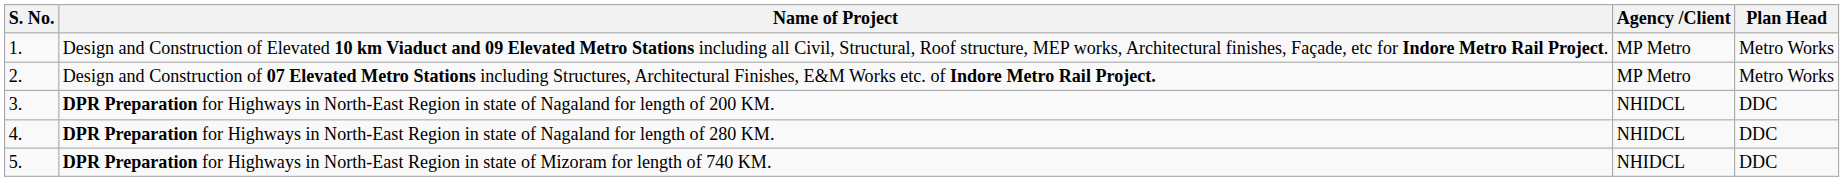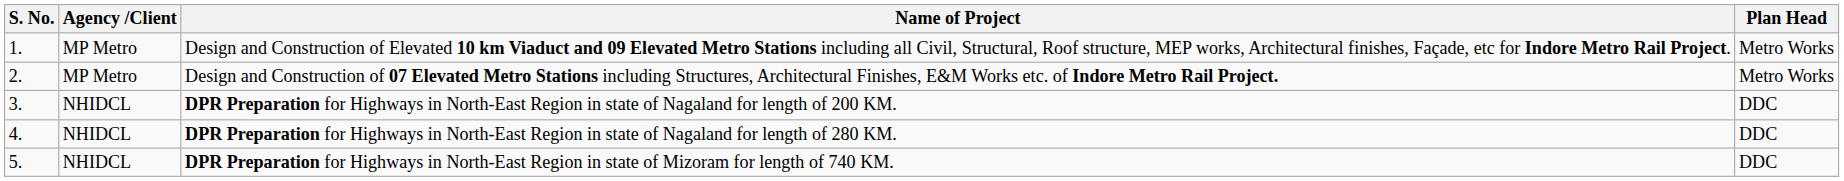columns swapped: (1674, 18) <-> (836, 18)
